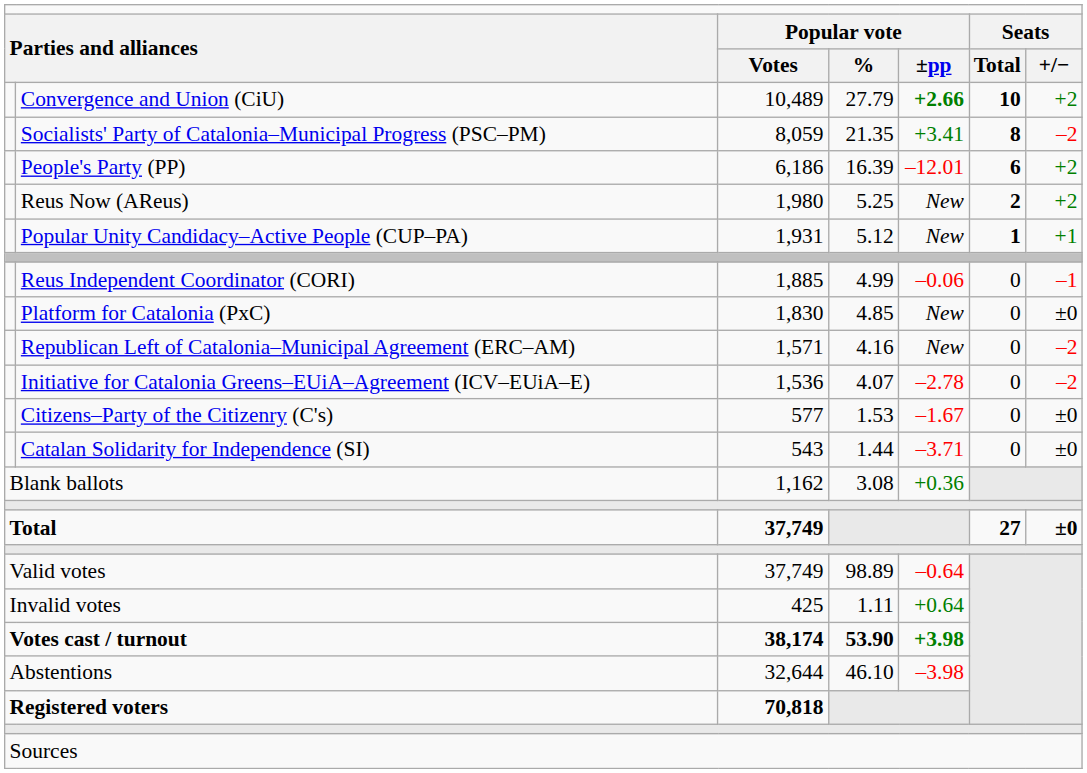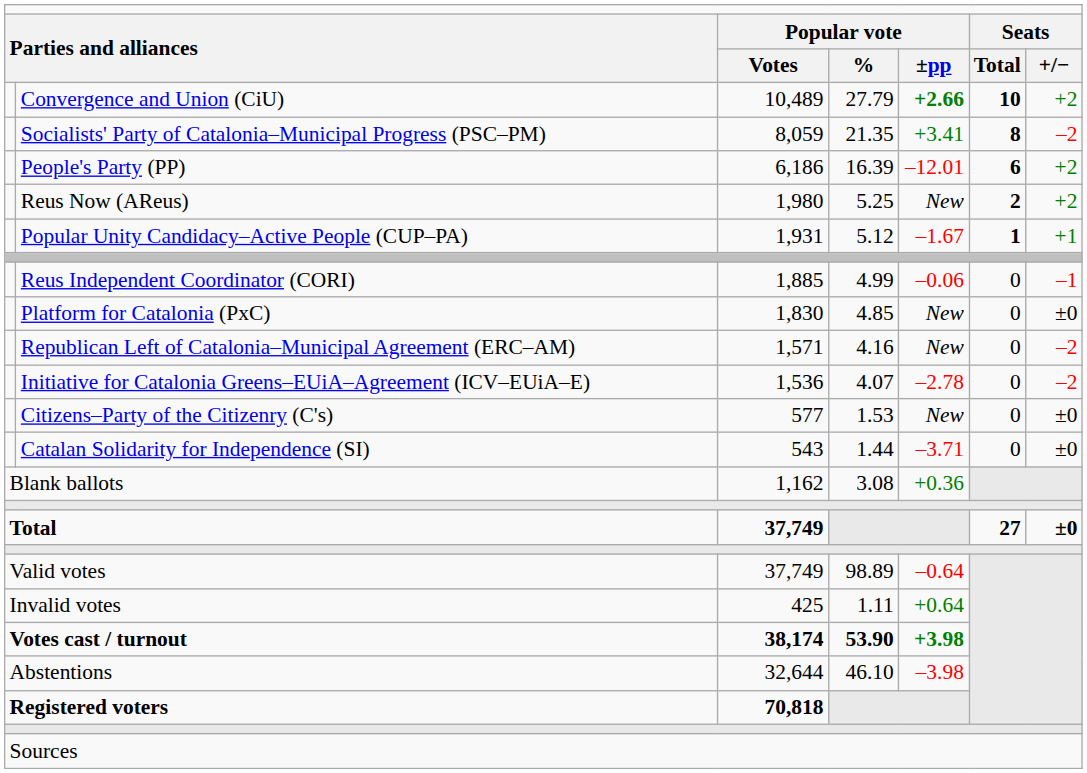(945, 235) New -> (940, 235) –1.67
(940, 415) –1.67 -> (945, 415) New
